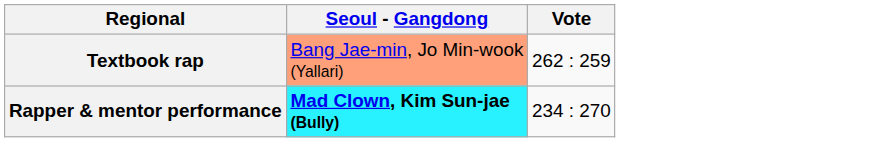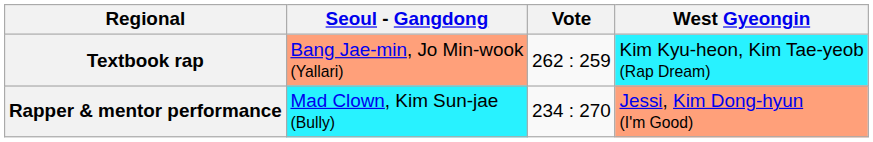+ column: (742, 19)
(400, 111) bold -> (394, 111) normal
